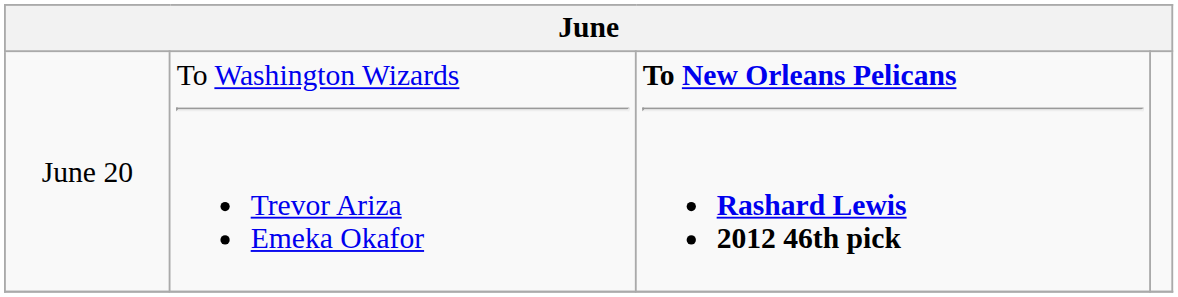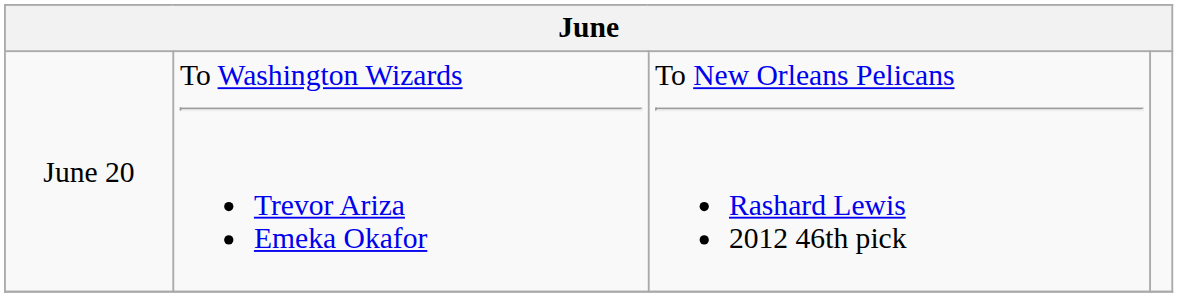(893, 157) bold -> (899, 157) normal
